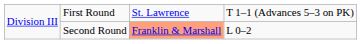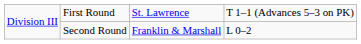(176, 30) lightsalmon background -> (176, 30) no background
